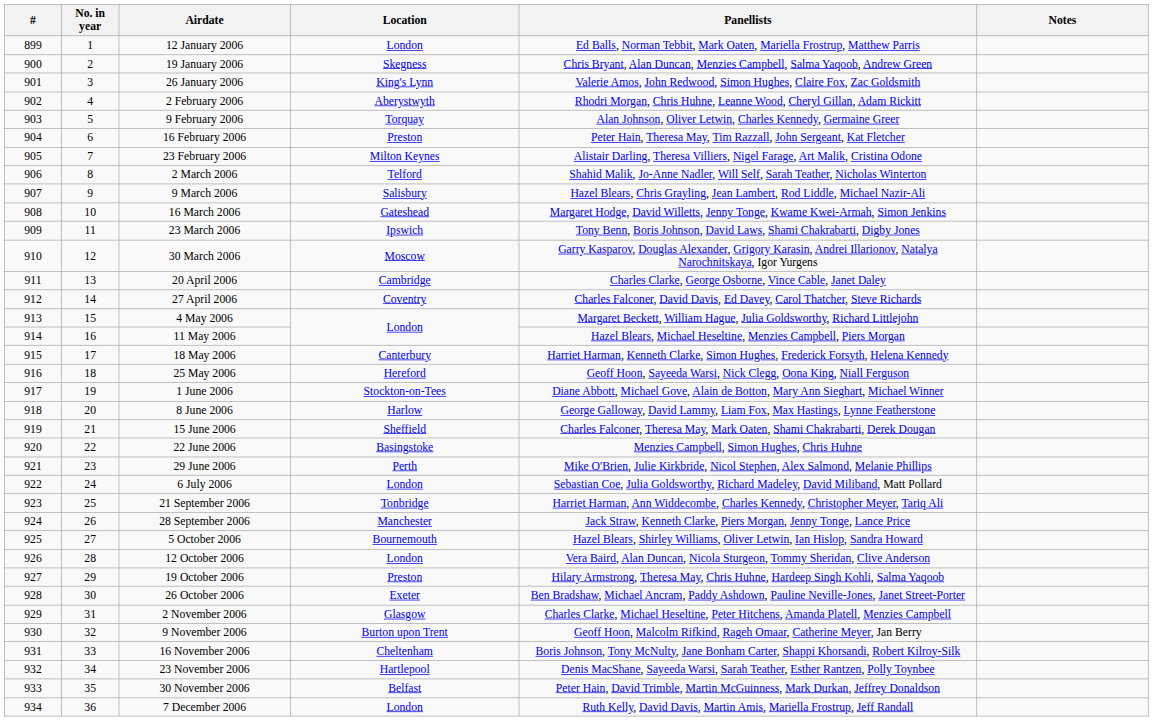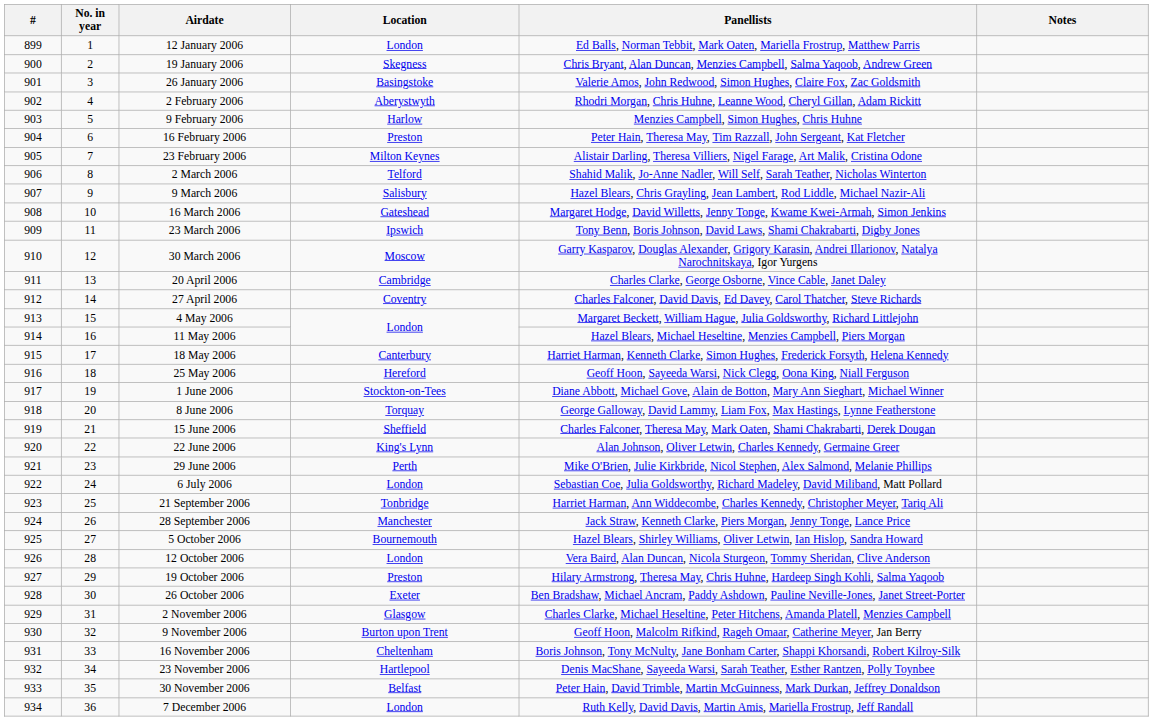(405, 82) King's Lynn -> (405, 82) Basingstoke
(405, 119) Torquay -> (405, 119) Harlow
(748, 119) Alan Johnson, Oliver Letwin, Charles Kennedy, Germaine Greer -> (748, 119) Menzies Campbell, Simon Hughes, Chris Huhne
(405, 410) Harlow -> (405, 410) Torquay
(405, 447) Basingstoke -> (405, 447) King's Lynn
(748, 447) Menzies Campbell, Simon Hughes, Chris Huhne -> (748, 447) Alan Johnson, Oliver Letwin, Charles Kennedy, Germaine Greer
